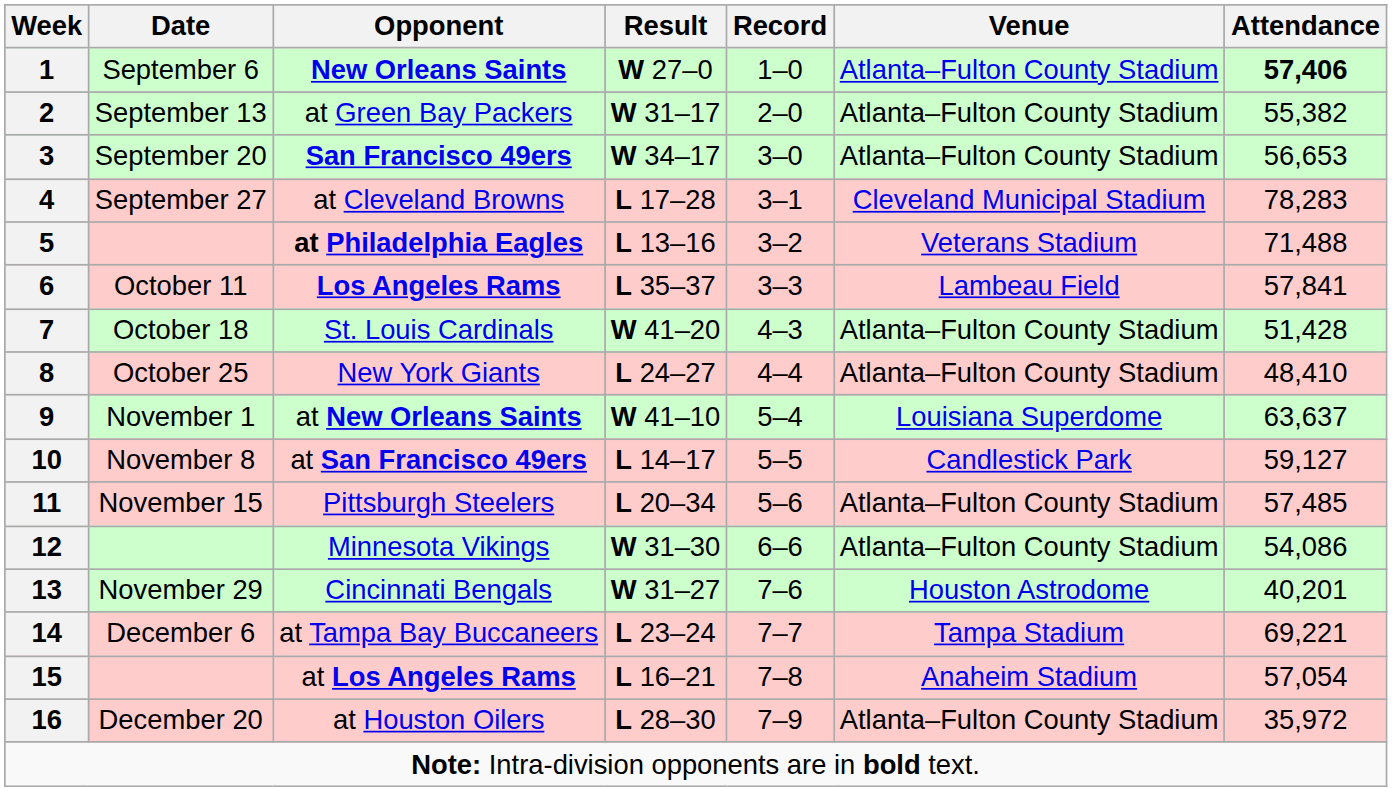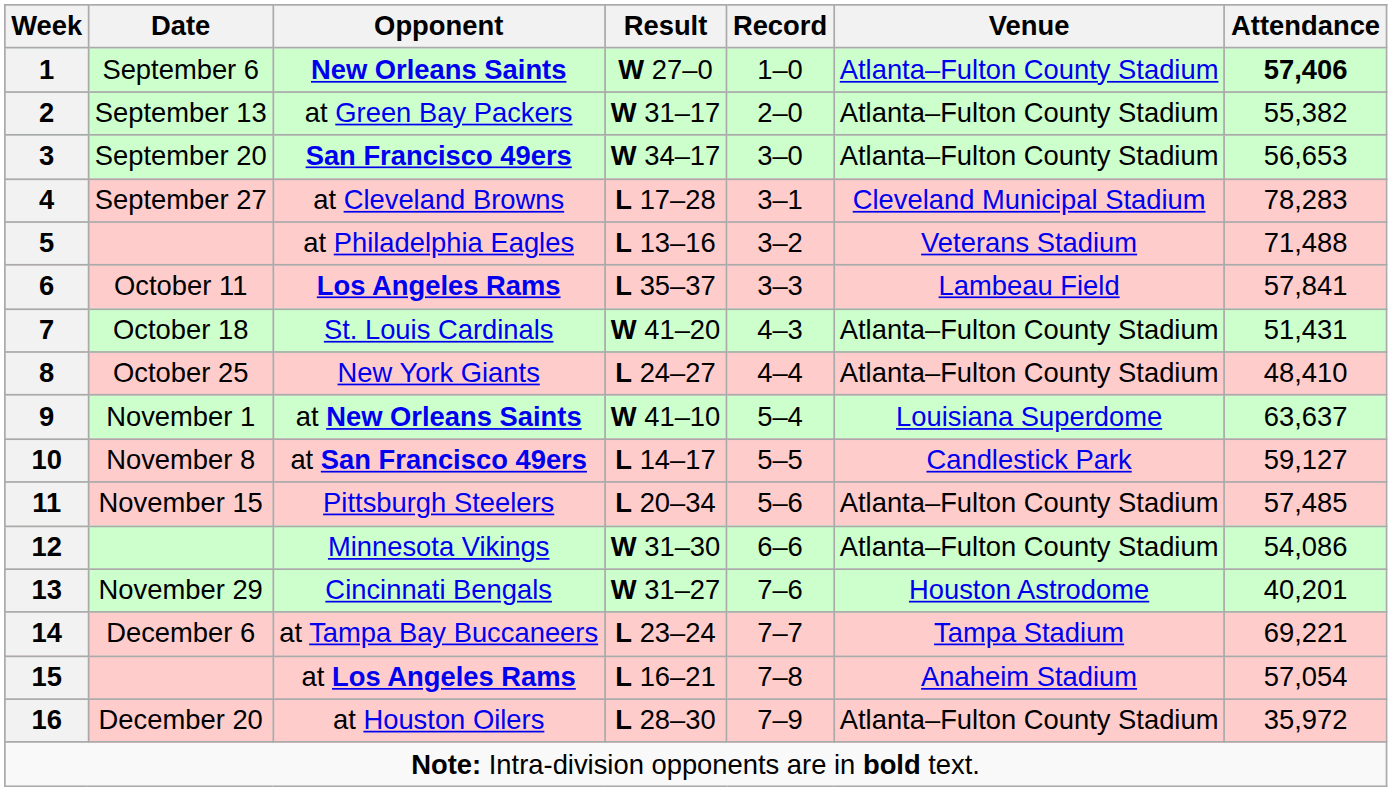(439, 243) bold -> (439, 243) normal
(1306, 329) 51,428 -> (1306, 329) 51,431
